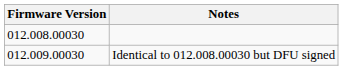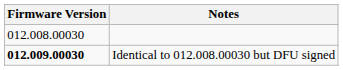(46, 55) normal -> (46, 55) bold
